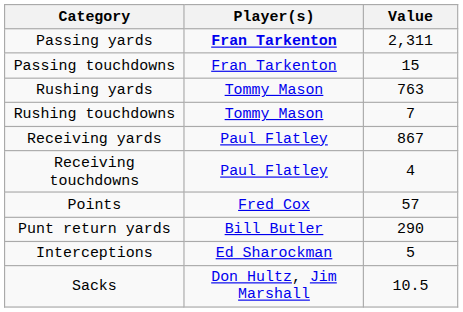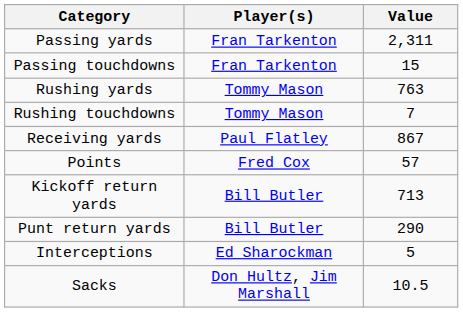(274, 41) bold -> (274, 41) normal
- row: (94, 172)
+ row: (94, 196)
